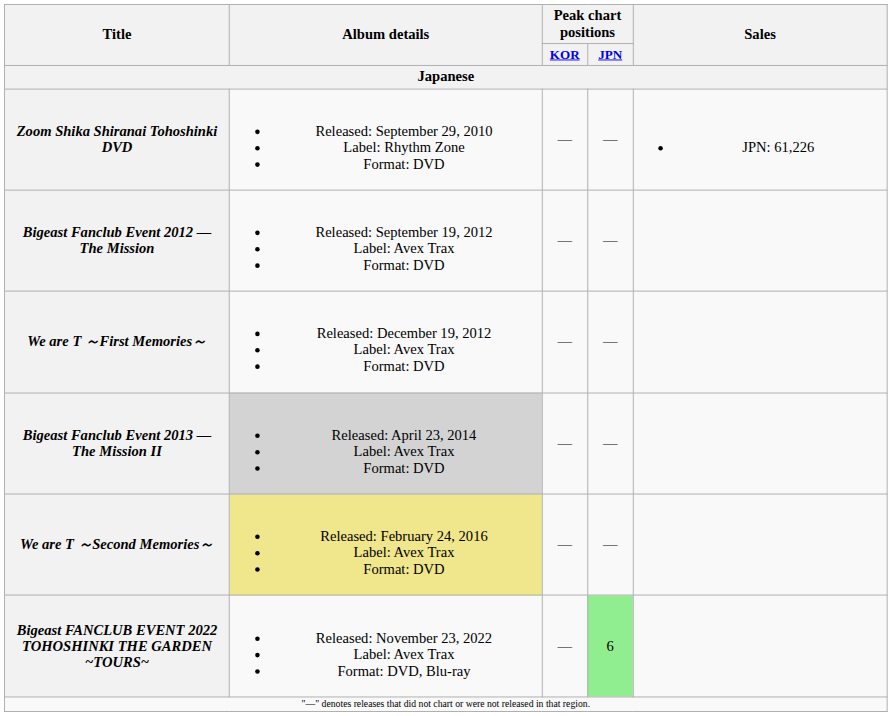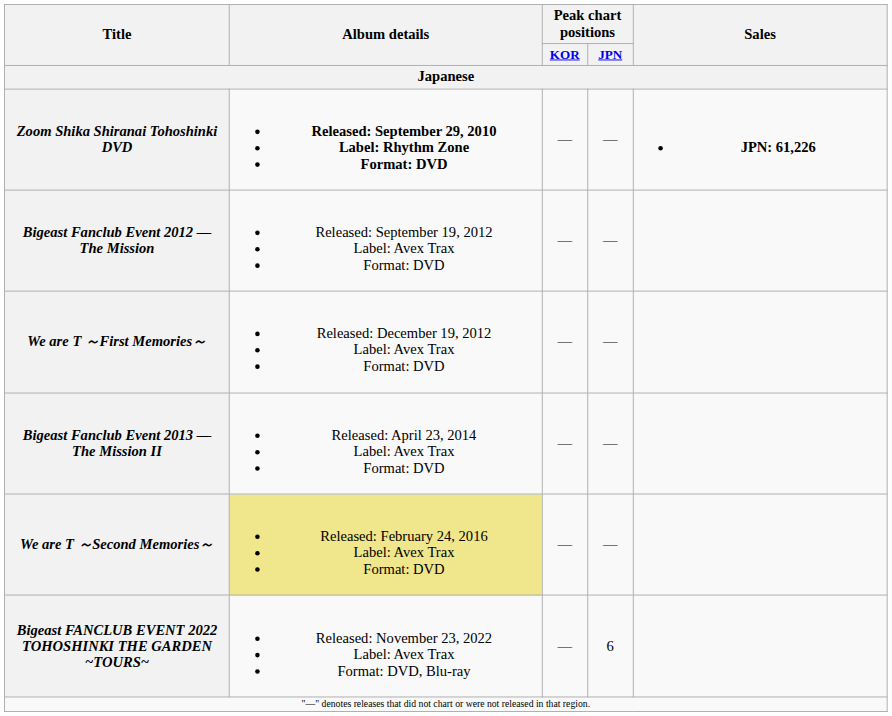(386, 147) normal -> (386, 147) bold
(760, 147) normal -> (760, 147) bold
(386, 452) lightgrey background -> (386, 452) no background
(610, 646) lightgreen background -> (610, 646) no background
